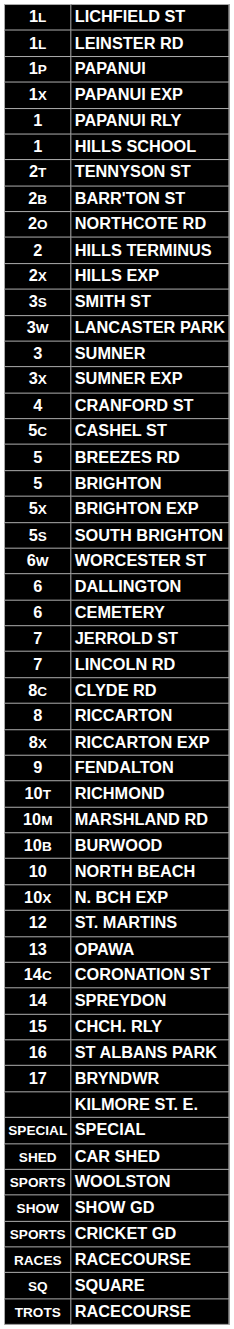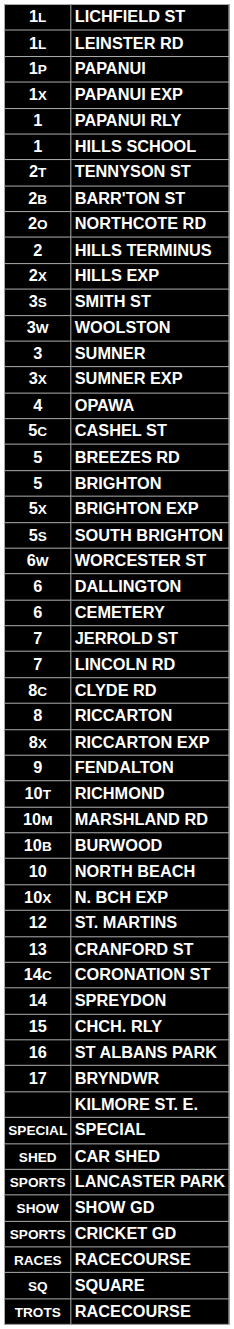(150, 328) LANCASTER PARK -> (123, 328) WOOLSTON
(134, 405) CRANFORD ST -> (104, 405) OPAWA
(104, 949) OPAWA -> (134, 949) CRANFORD ST
(123, 1182) WOOLSTON -> (150, 1182) LANCASTER PARK
